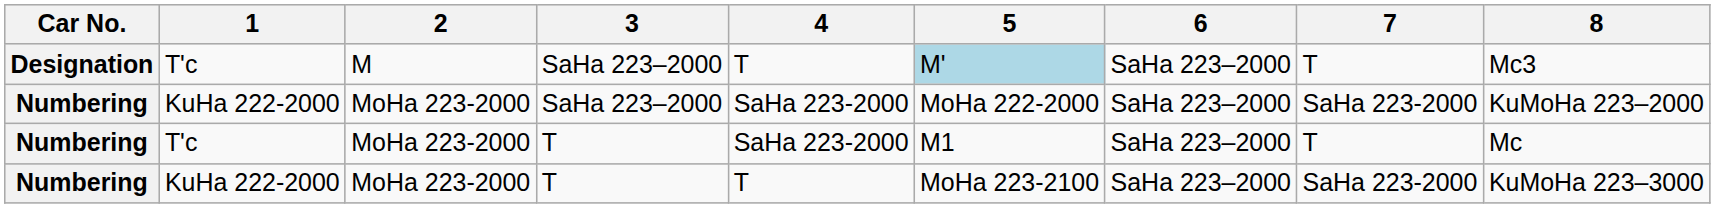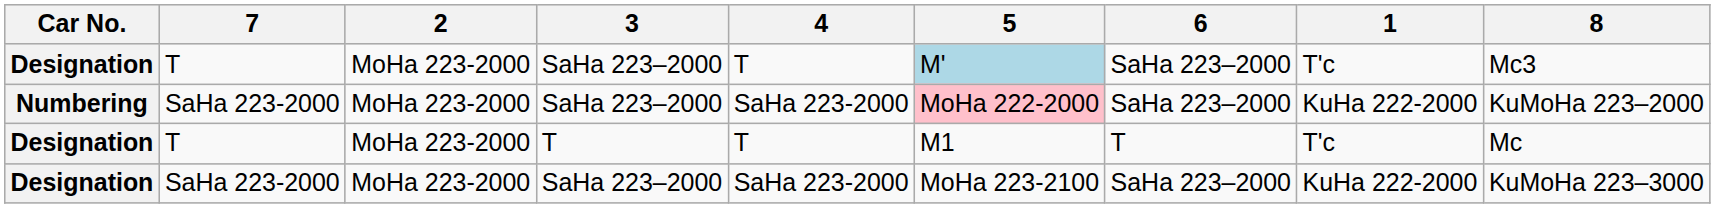columns swapped: (252, 24) <-> (1390, 24)
(362, 63) M -> (441, 63) MoHa 223-2000
(1010, 103) no background -> (1010, 103) pink background
(82, 143) Numbering -> (82, 143) Designation
(821, 143) SaHa 223-2000 -> (741, 143) T
(1201, 143) SaHa 223–2000 -> (1118, 143) T
(82, 182) Numbering -> (82, 182) Designation
(549, 182) T -> (632, 182) SaHa 223–2000
(741, 182) T -> (821, 182) SaHa 223-2000
